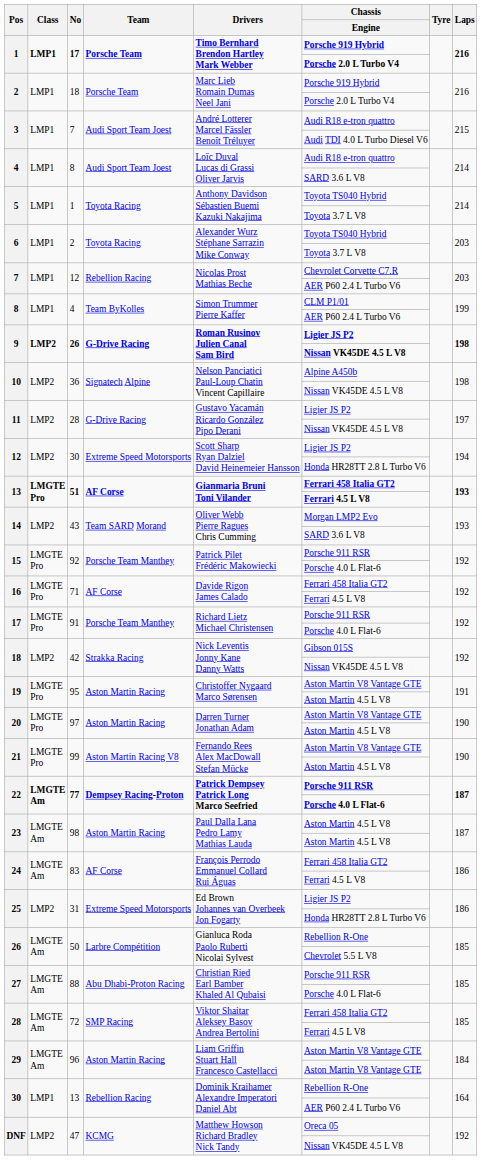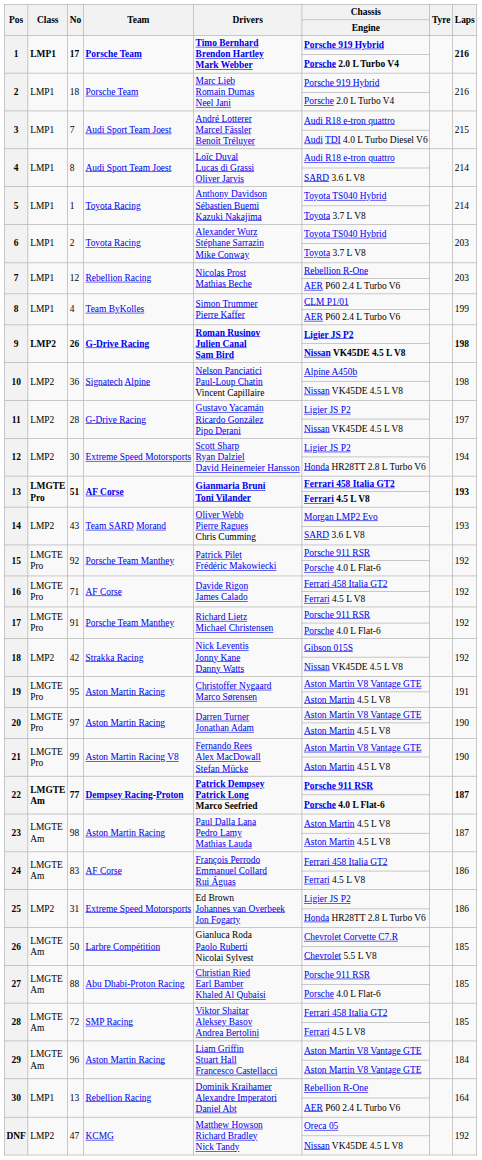(351, 270) Chevrolet Corvette C7.R -> (336, 270) Rebellion R-One
(336, 937) Rebellion R-One -> (351, 937) Chevrolet Corvette C7.R
